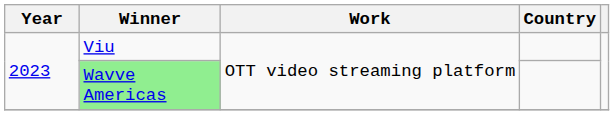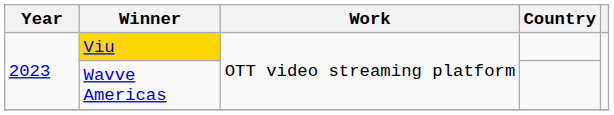(99, 47) no background -> (99, 47) gold background
(125, 85) lightgreen background -> (125, 85) no background
